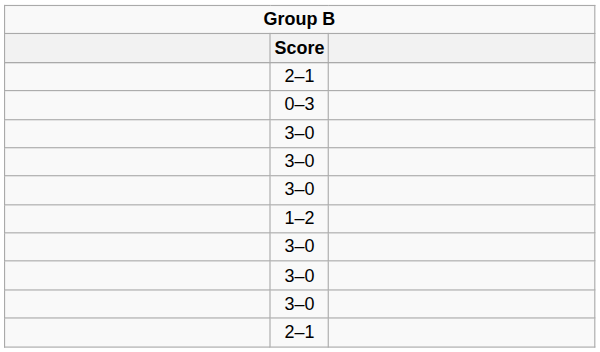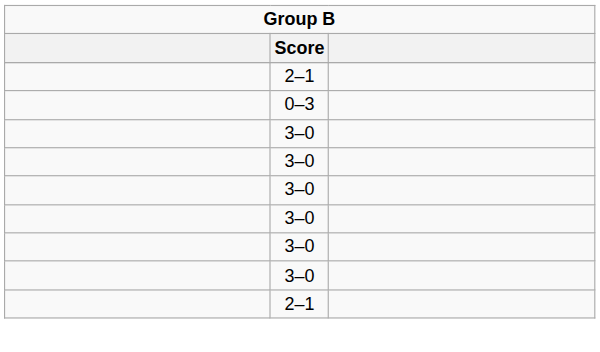- row: (137, 219)
